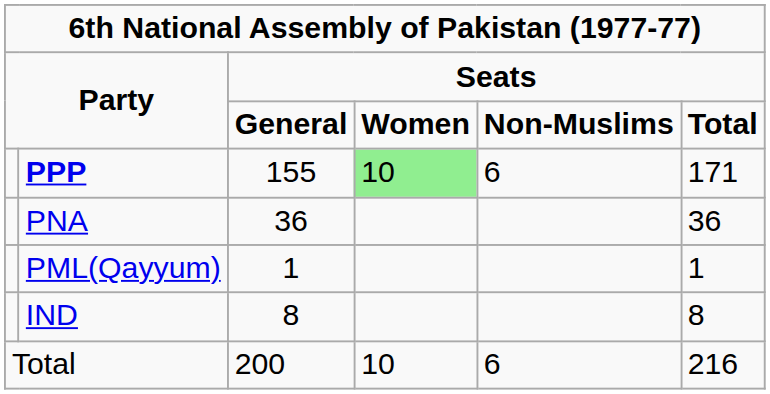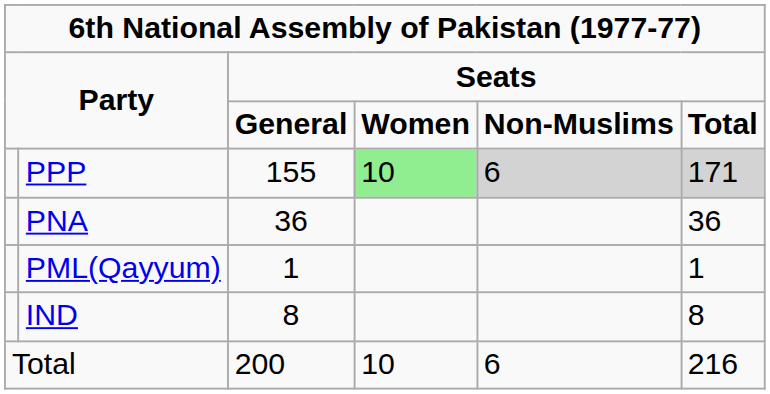(56, 172) bold -> (56, 172) normal
(492, 172) no background -> (492, 172) lightgrey background
(713, 172) no background -> (713, 172) lightgrey background
